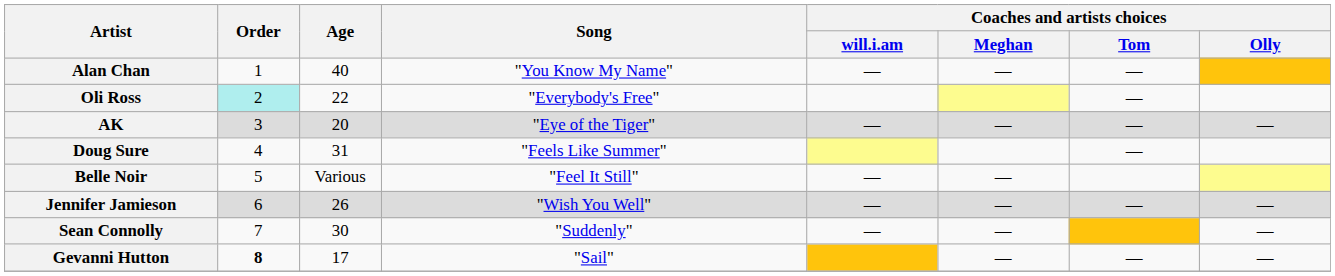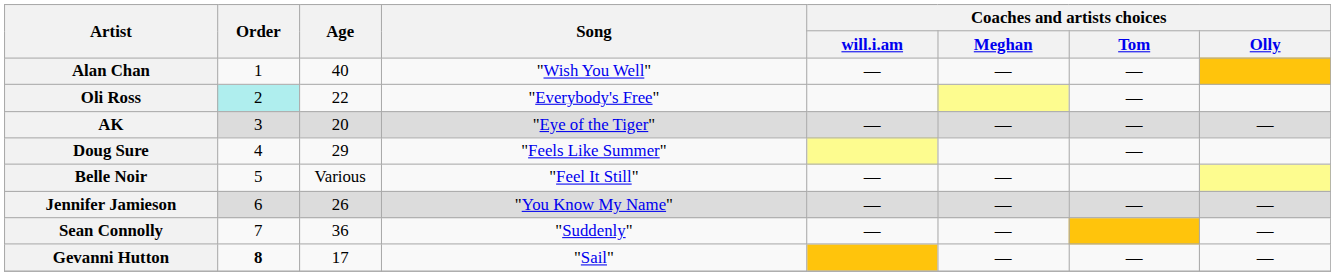(594, 71) "You Know My Name" -> (594, 71) "Wish You Well"
(340, 151) 31 -> (340, 151) 29
(594, 204) "Wish You Well" -> (594, 204) "You Know My Name"
(340, 230) 30 -> (340, 230) 36
